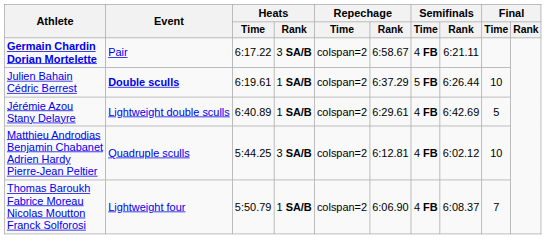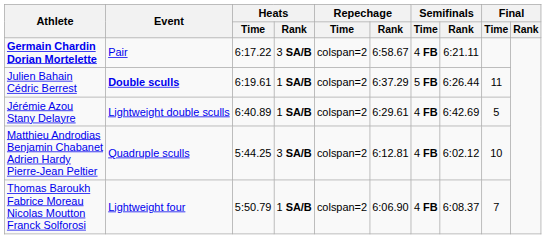(496, 83) 10 -> (496, 83) 11
